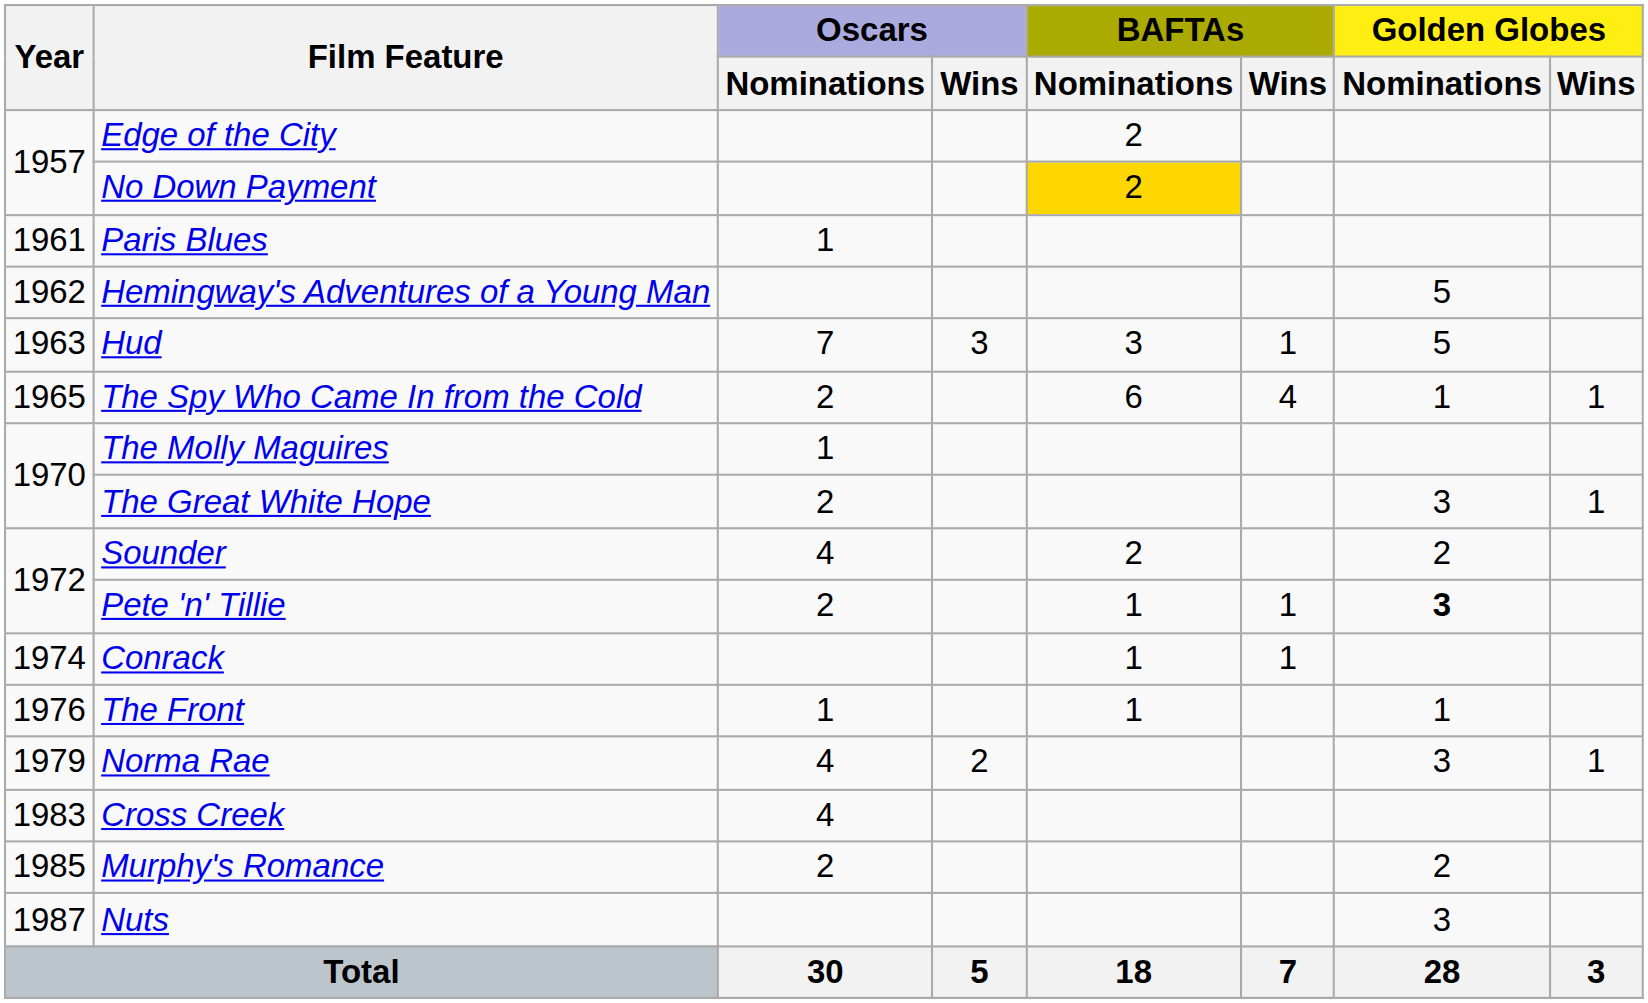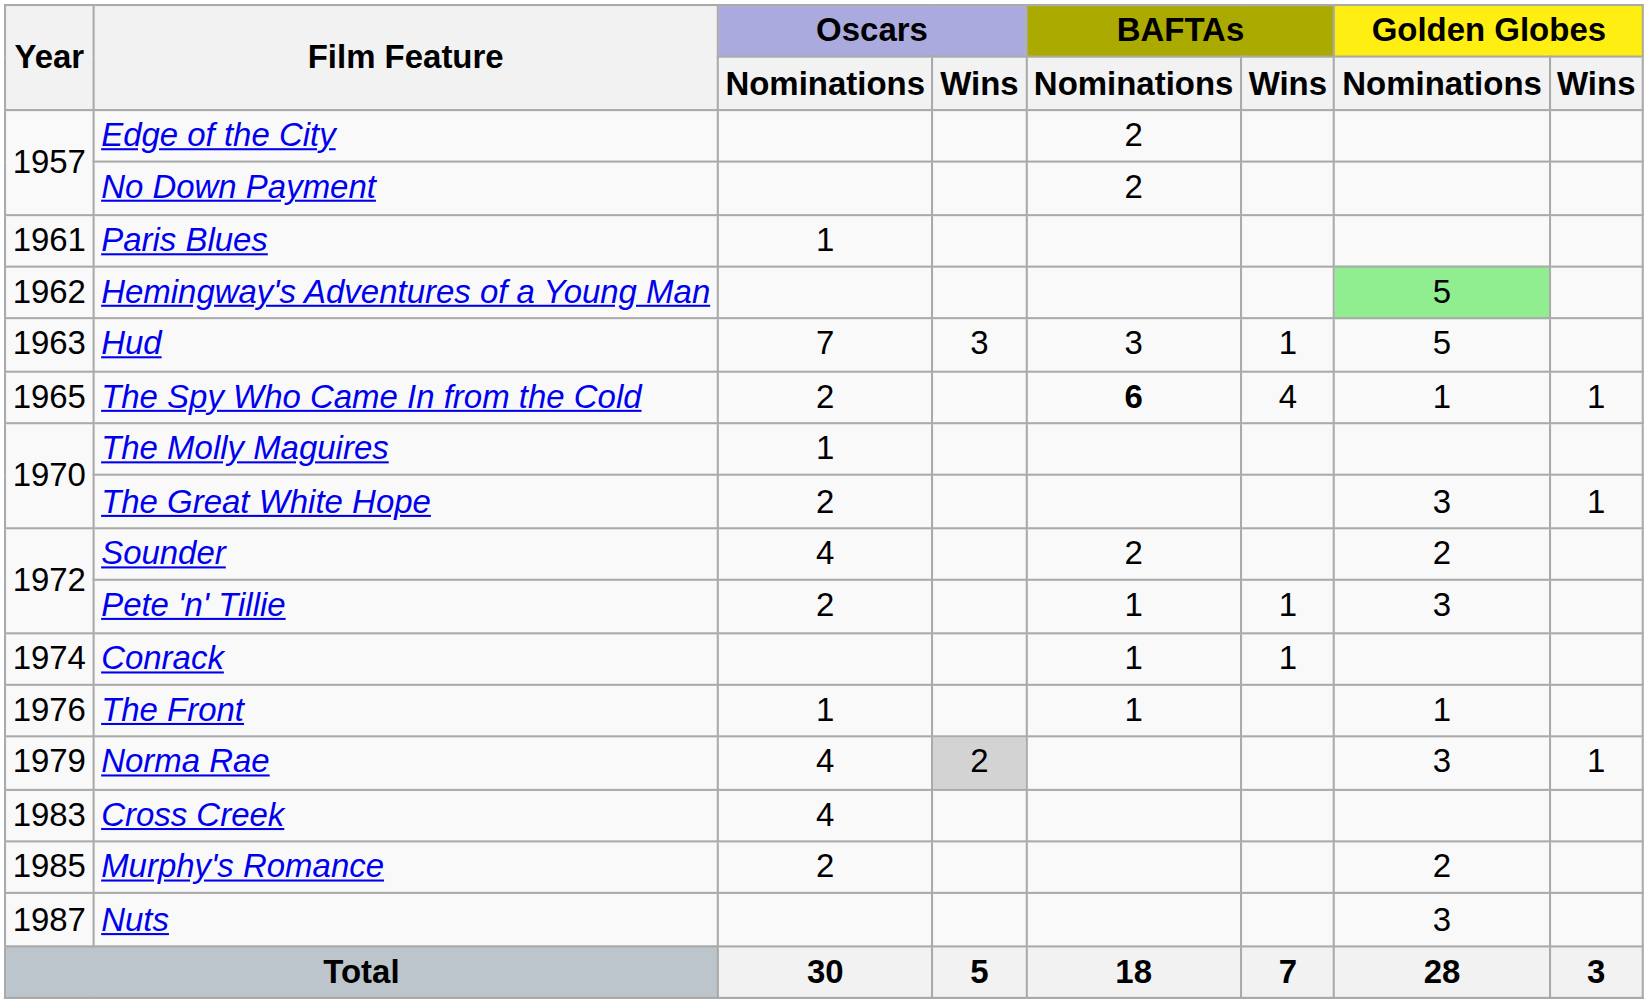(1134, 187) gold background -> (1134, 187) no background
(1442, 291) no background -> (1442, 291) lightgreen background
(1134, 396) normal -> (1134, 396) bold
(1442, 605) bold -> (1442, 605) normal
(979, 762) no background -> (979, 762) lightgrey background
